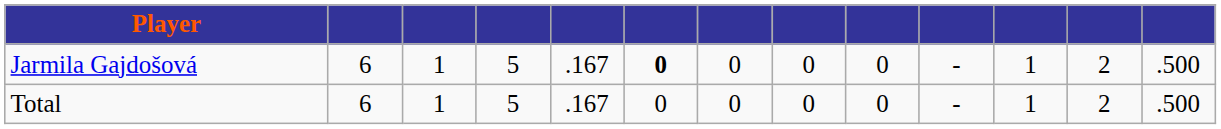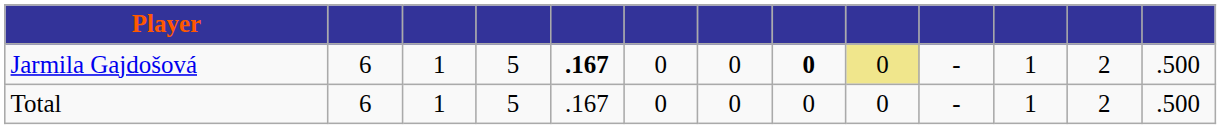(587, 63) normal -> (587, 63) bold
(661, 63) bold -> (661, 63) normal
(809, 63) normal -> (809, 63) bold
(883, 63) no background -> (883, 63) khaki background
